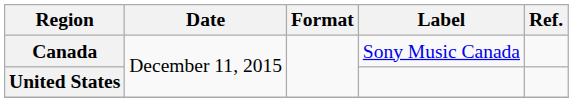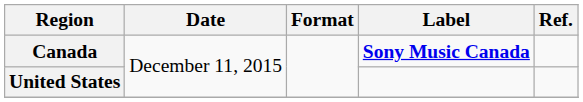(441, 50) normal -> (446, 50) bold
